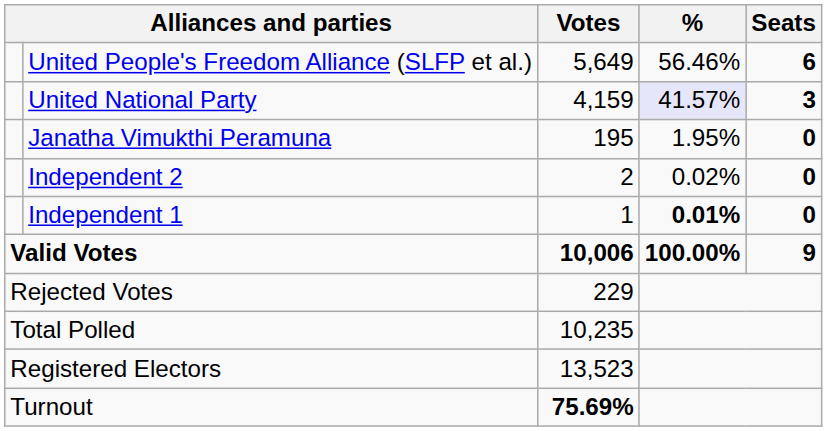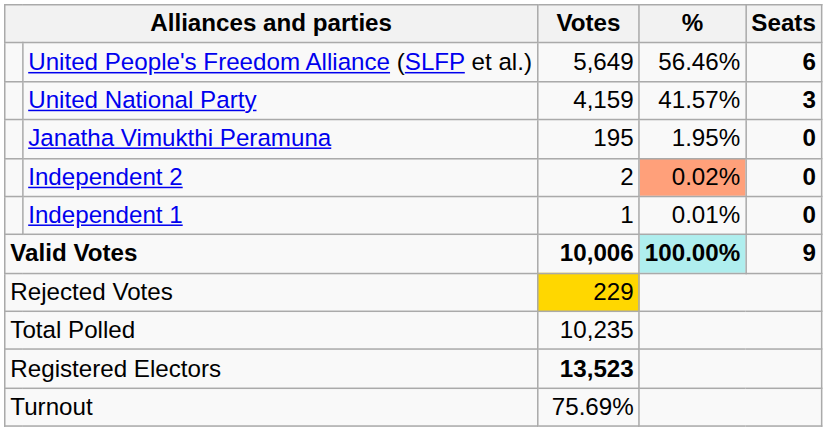(699, 100) lavender background -> (699, 100) no background
(706, 176) no background -> (706, 176) lightsalmon background
(706, 215) bold -> (706, 215) normal
(693, 253) no background -> (693, 253) paleturquoise background
(614, 291) no background -> (614, 291) gold background
(597, 368) normal -> (597, 368) bold
(593, 406) bold -> (593, 406) normal
